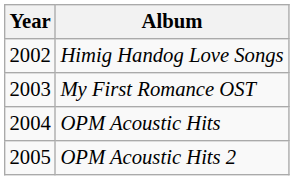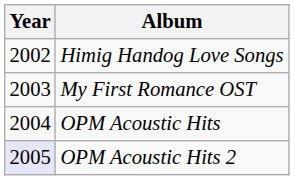(30, 158) no background -> (30, 158) lavender background
